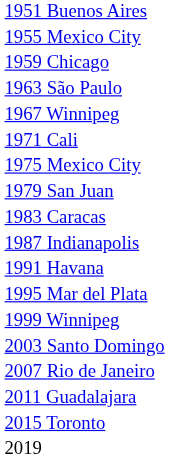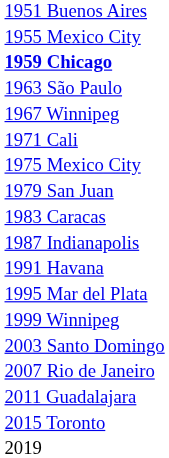(57, 62) normal -> (58, 62) bold
